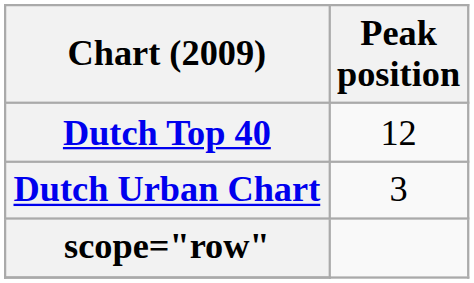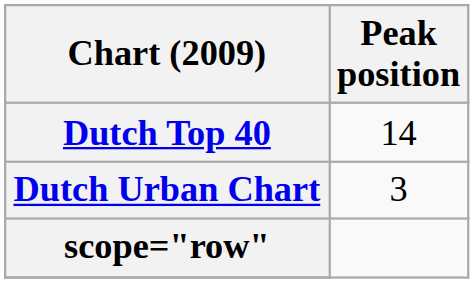(399, 131) 12 -> (399, 131) 14
